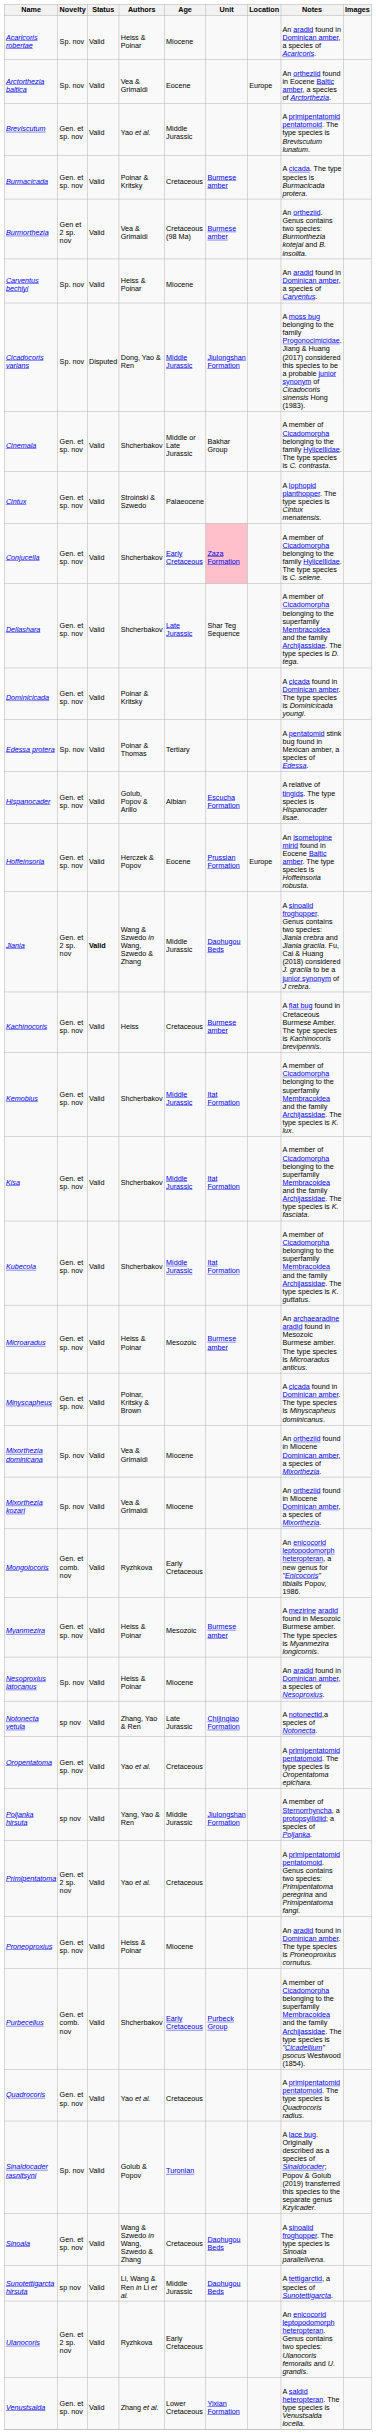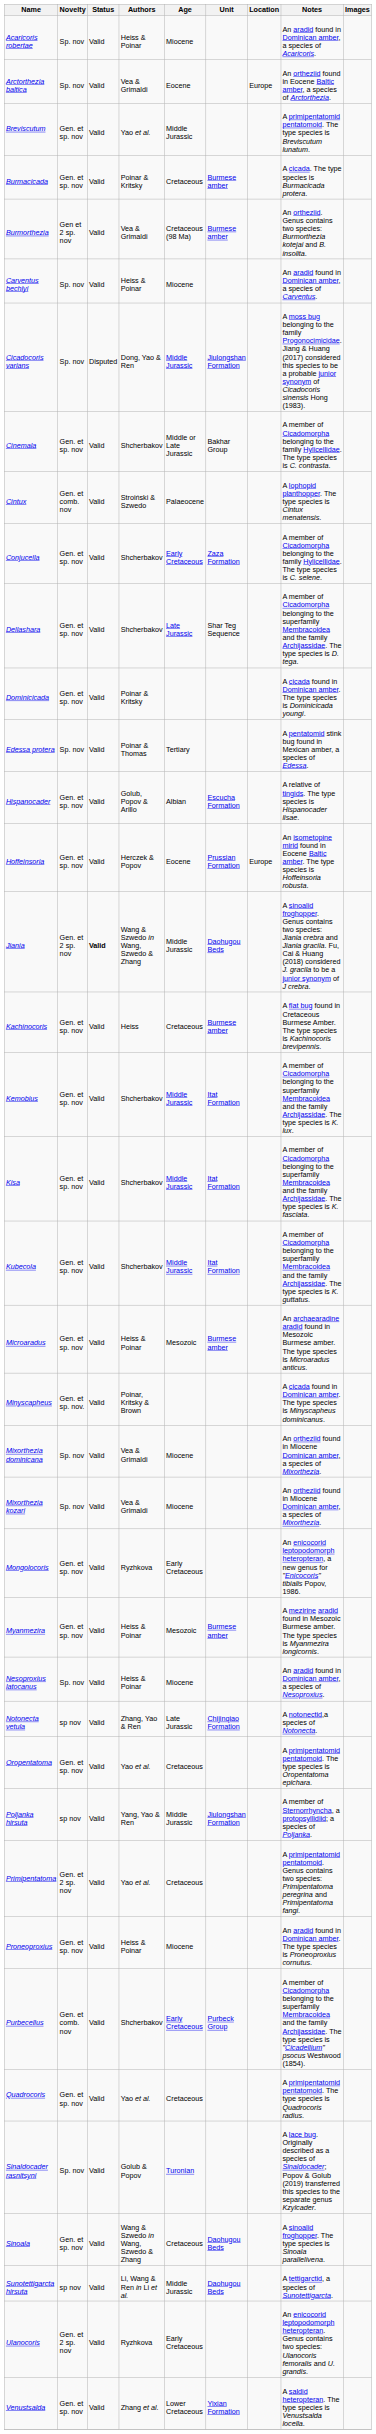(71, 501) Gen. et sp. nov -> (71, 501) Gen. et comb. nov
(224, 557) pink background -> (224, 557) no background
(71, 1567) Gen. et comb. nov -> (71, 1567) Gen. et sp. nov
